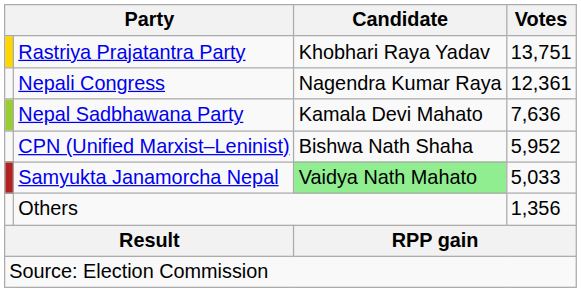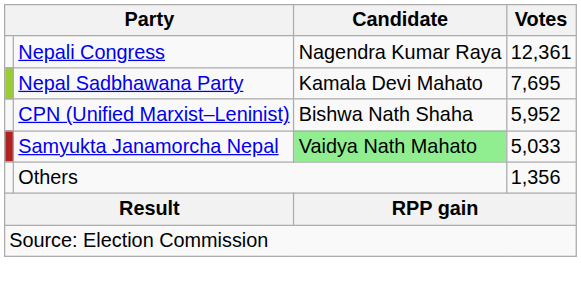- row: (132, 51)
(536, 114) 7,636 -> (536, 83) 7,695
